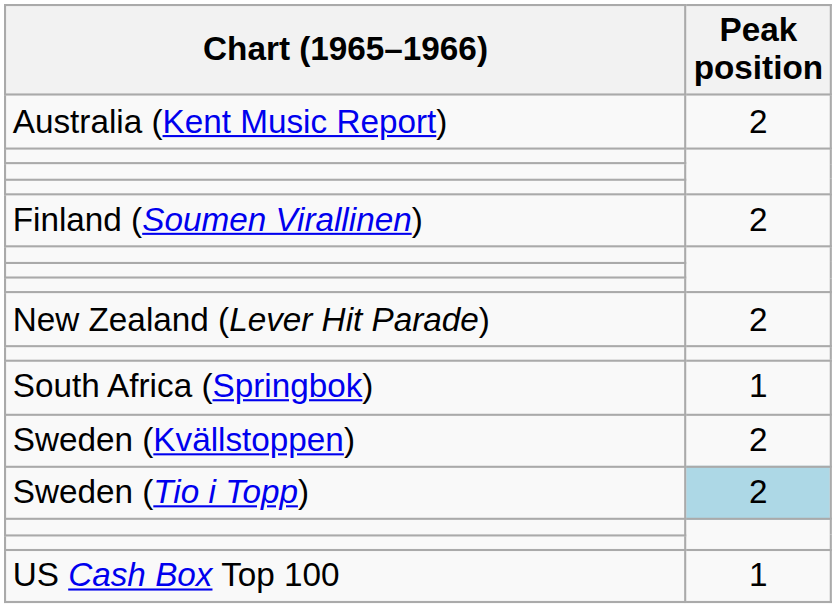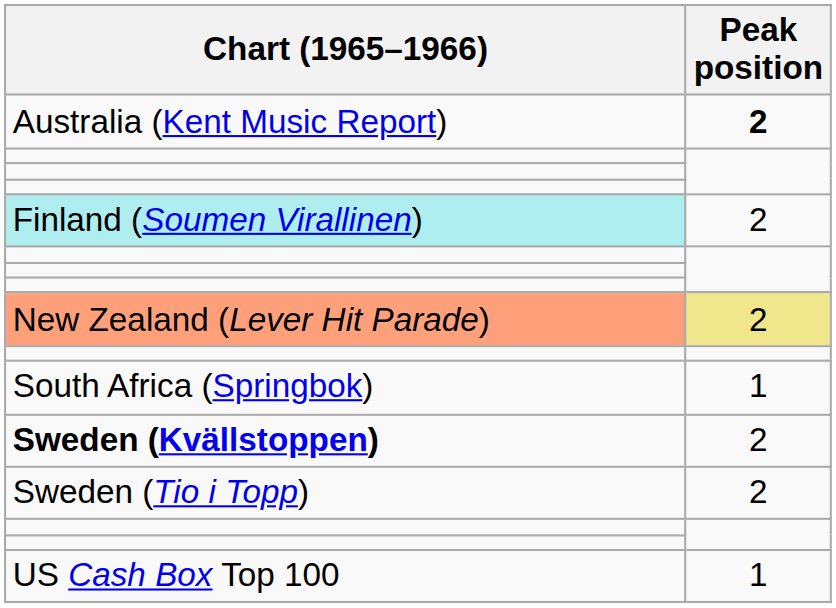(758, 121) normal -> (758, 121) bold
(218, 219) no background -> (218, 219) paleturquoise background
(251, 318) no background -> (251, 318) lightsalmon background
(758, 318) no background -> (758, 318) khaki background
(184, 439) normal -> (196, 439) bold
(758, 492) lightblue background -> (758, 492) no background
